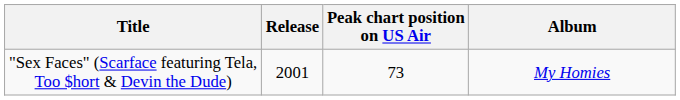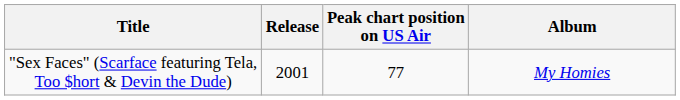(396, 72) 73 -> (396, 72) 77
